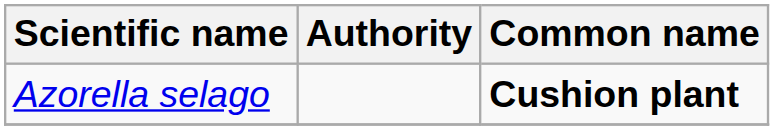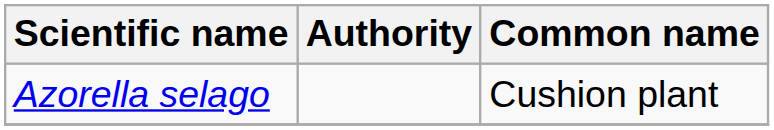(614, 93) bold -> (604, 93) normal
